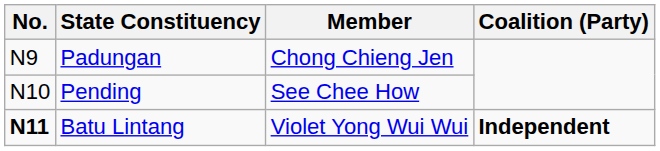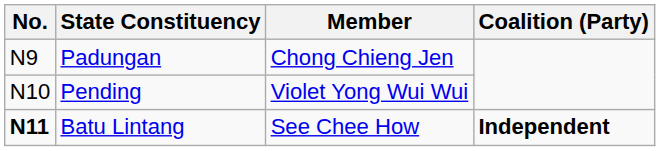(345, 92) See Chee How -> (369, 92) Violet Yong Wui Wui
(369, 127) Violet Yong Wui Wui -> (345, 127) See Chee How
